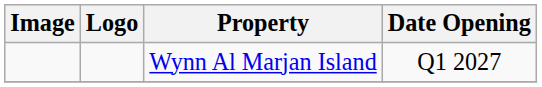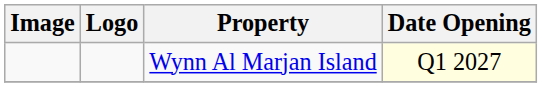(459, 61) no background -> (459, 61) lightyellow background
